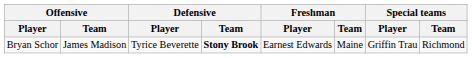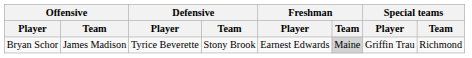(231, 45) bold -> (230, 45) normal
(350, 45) no background -> (347, 45) lightgrey background
